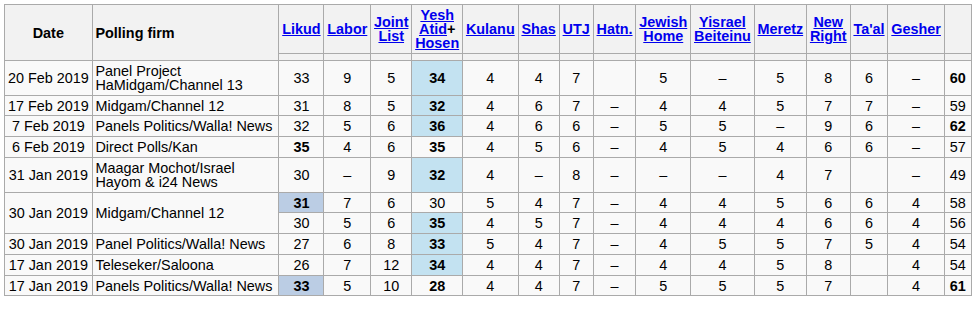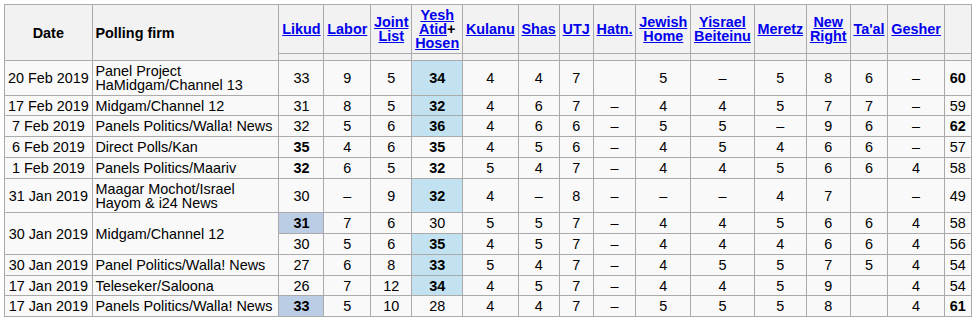+ row: (48, 168)
(539, 203) 4 -> (539, 223) 5
(539, 265) 4 -> (539, 286) 5
(828, 265) 8 -> (828, 286) 9
(437, 286) bold -> (437, 306) normal
(828, 286) 7 -> (828, 306) 8
